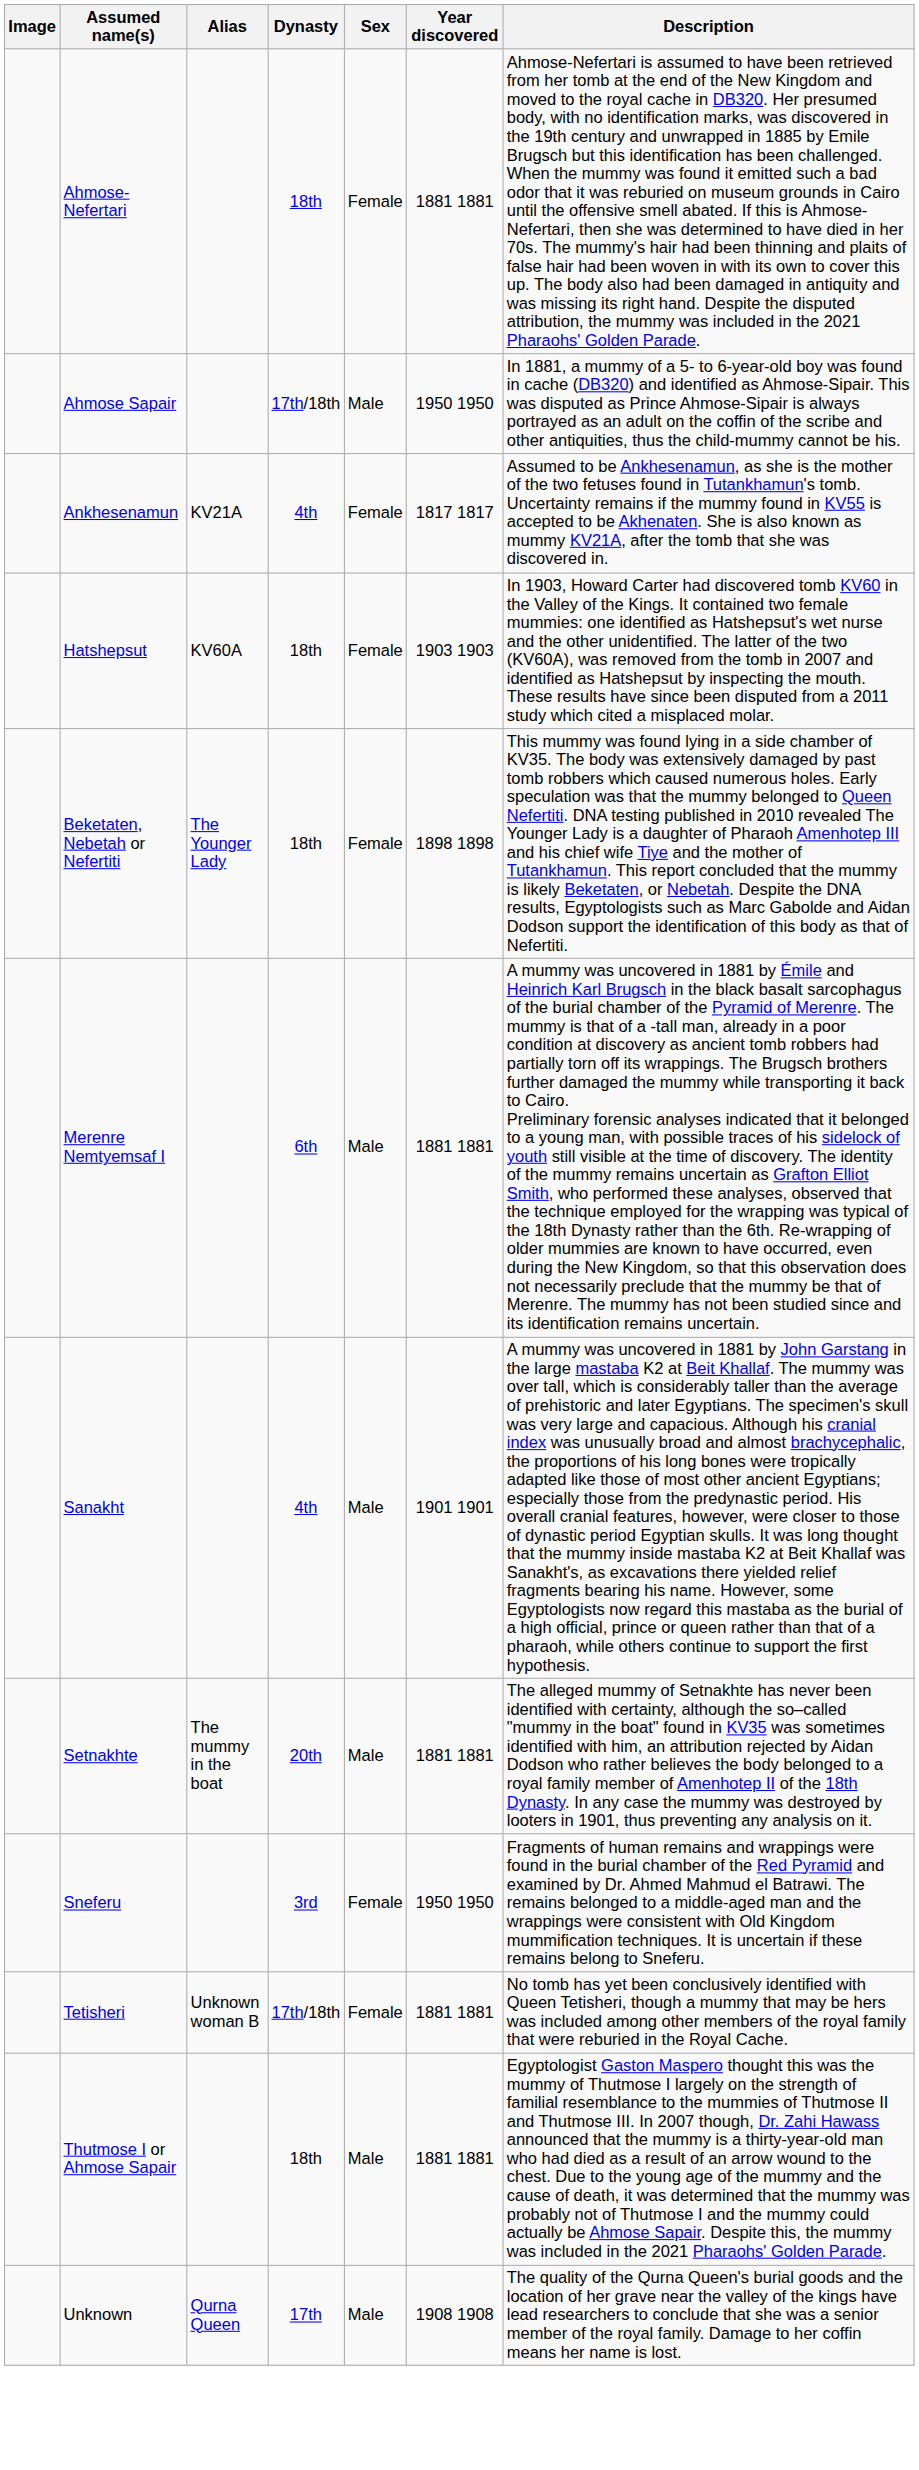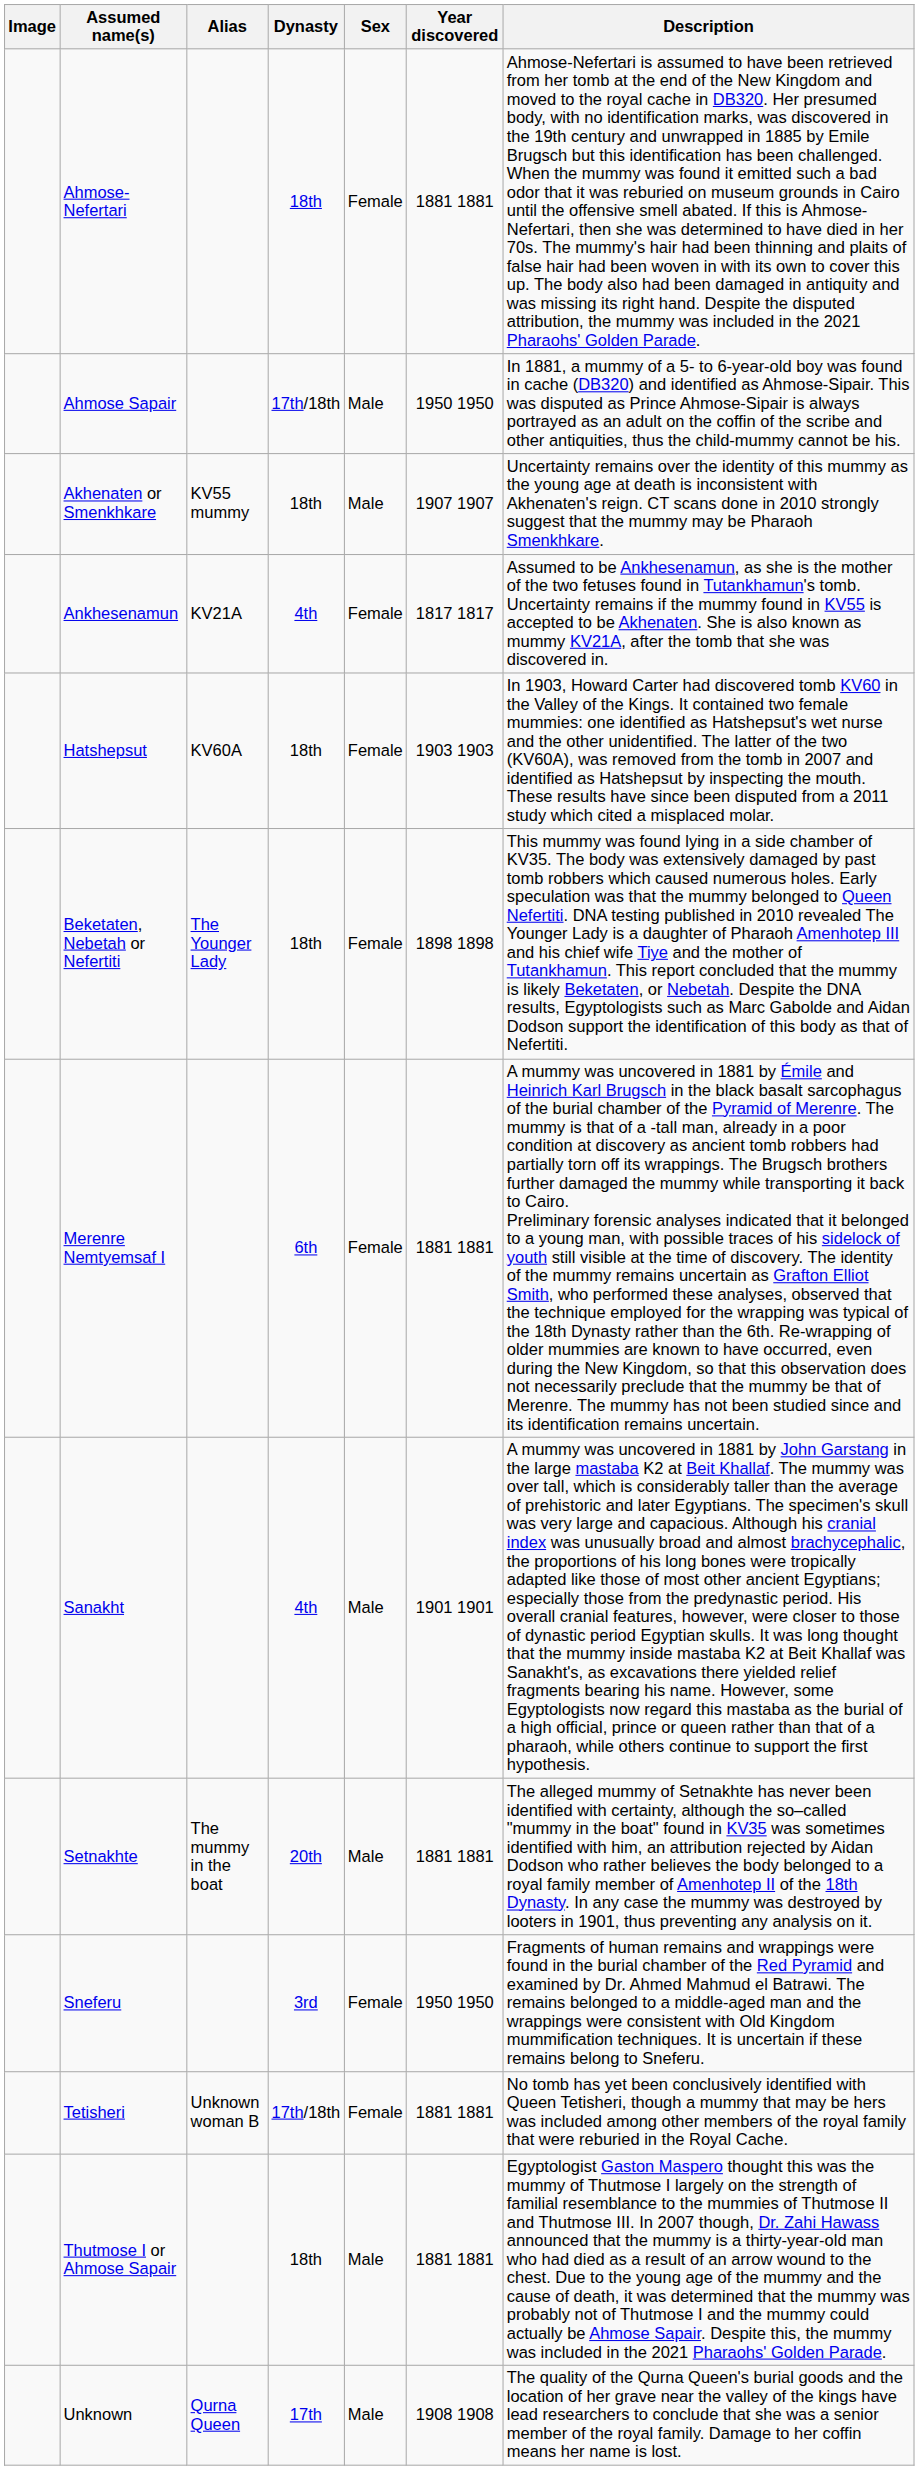+ row: (113, 503)
(366, 1147) Male -> (375, 1248) Female
